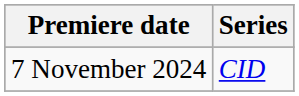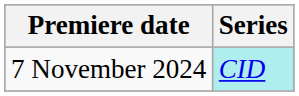(242, 68) no background -> (242, 68) paleturquoise background
